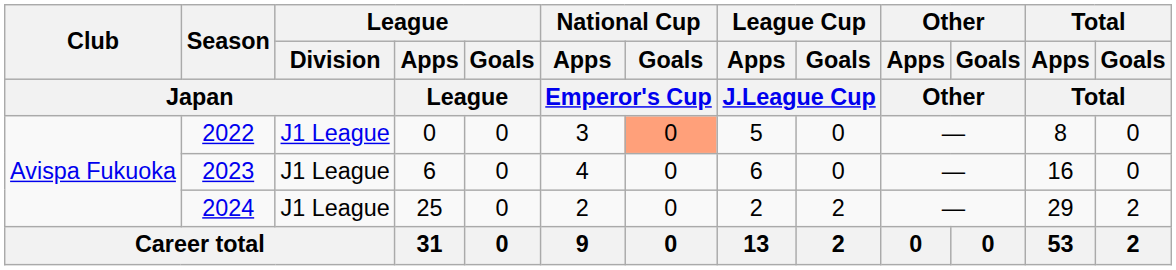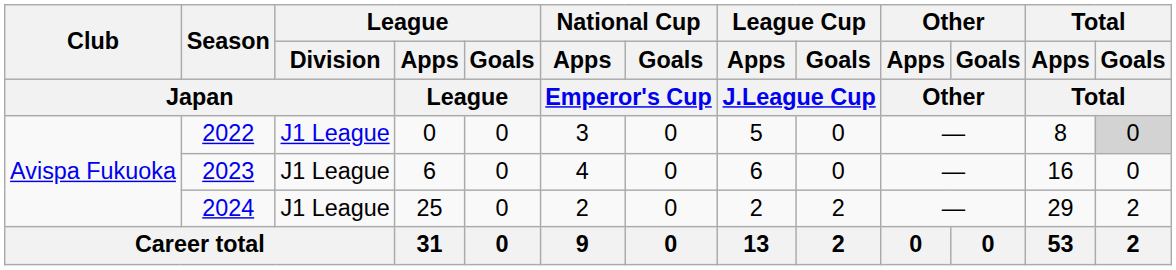(671, 134) lightsalmon background -> (671, 134) no background
(1133, 134) no background -> (1133, 134) lightgrey background
